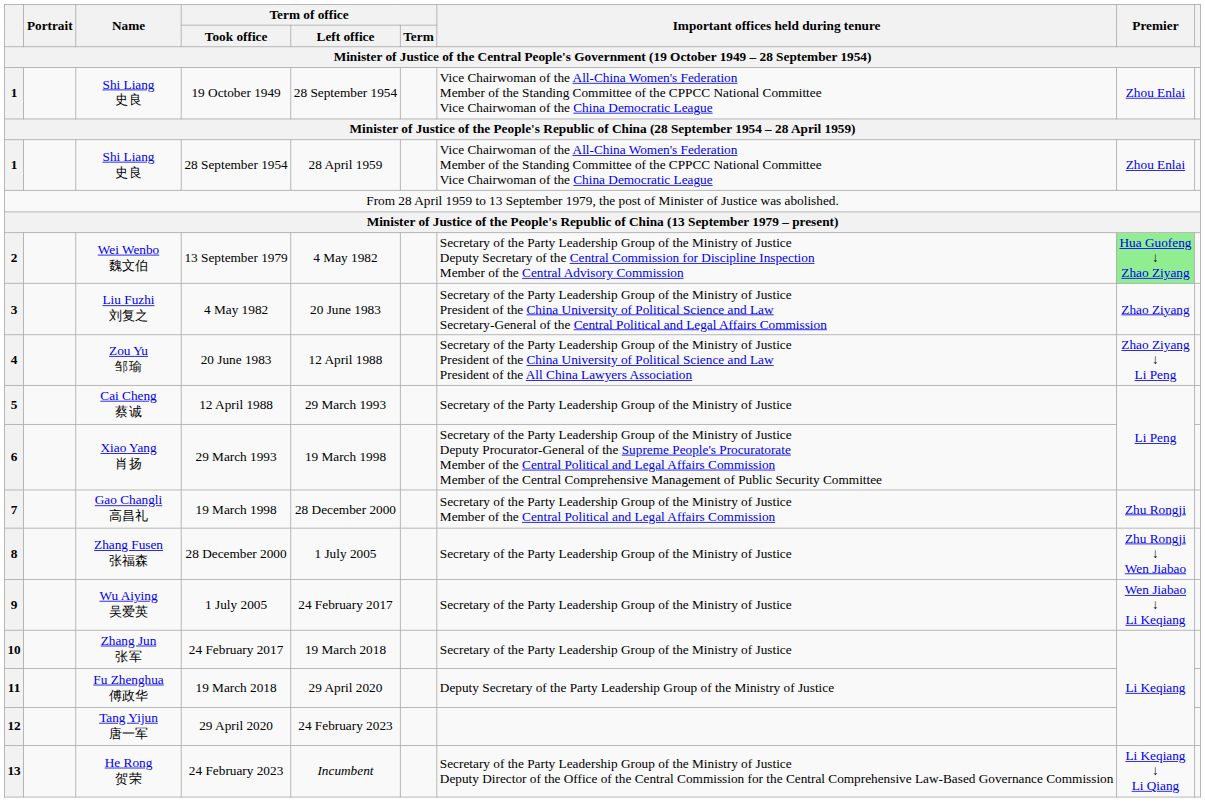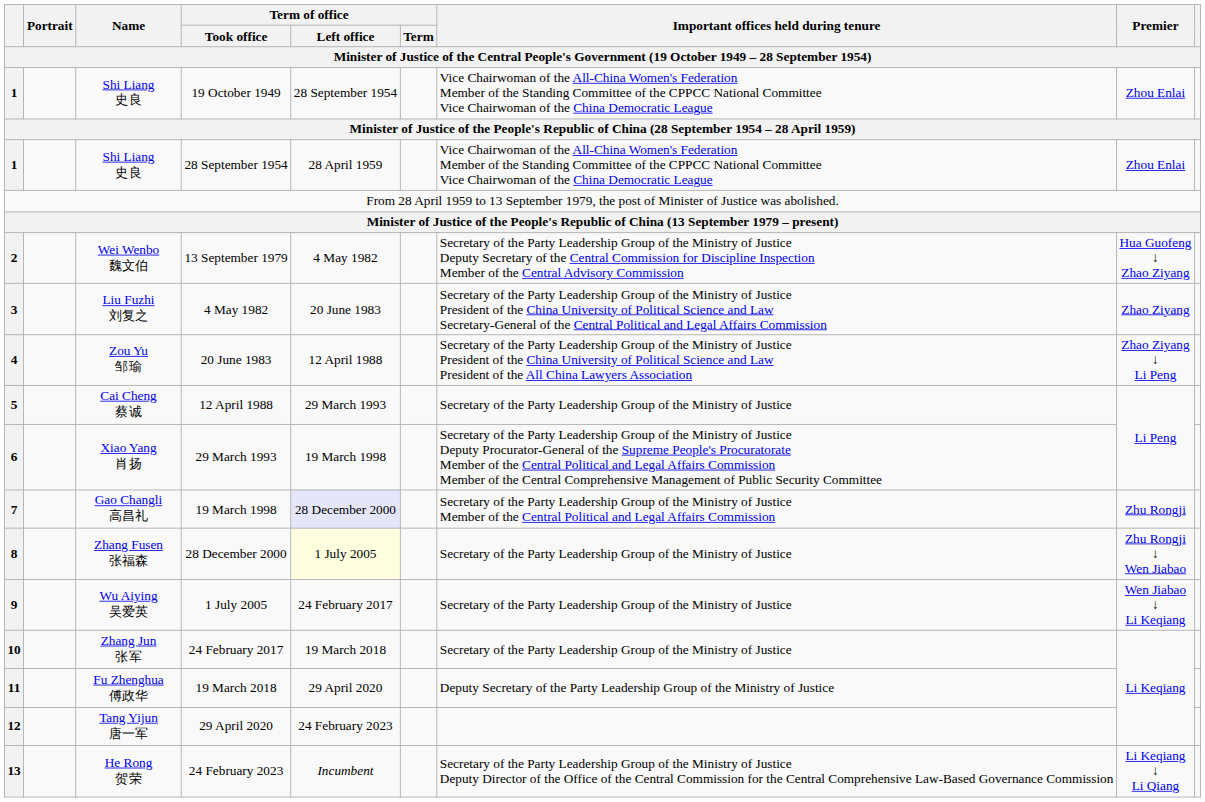(1155, 258) lightgreen background -> (1155, 258) no background
(345, 509) no background -> (345, 509) lavender background
(345, 553) no background -> (345, 553) lightyellow background
